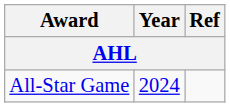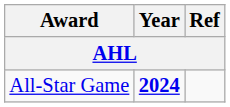(159, 85) normal -> (159, 85) bold
